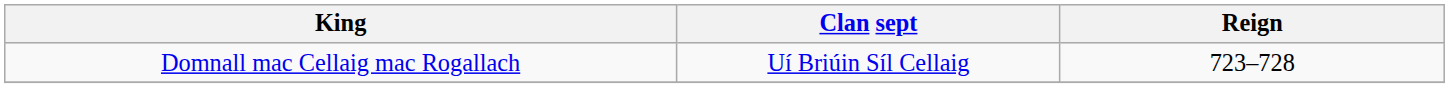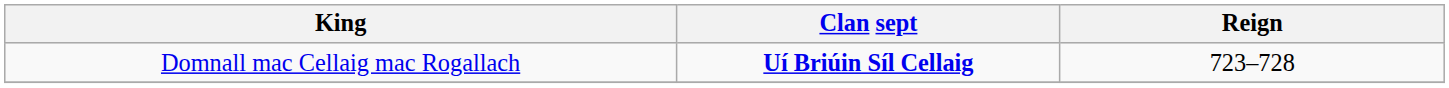(868, 62) normal -> (868, 62) bold
